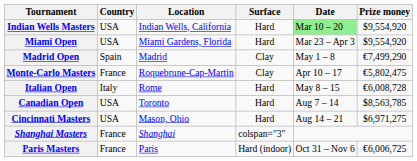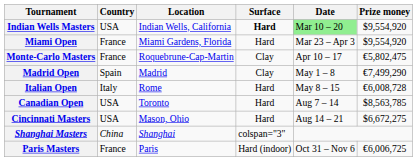(265, 27) normal -> (265, 27) bold
(109, 42) USA -> (113, 42) France
rows swapped: (51, 73) <-> (51, 57)
(385, 118) $6,971,275 -> (385, 118) $6,672,275
(113, 133) France -> (111, 133) China
